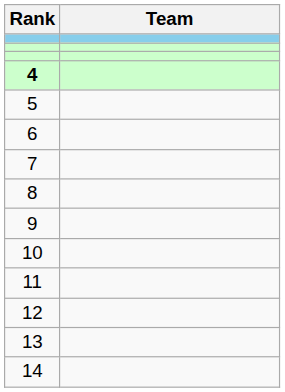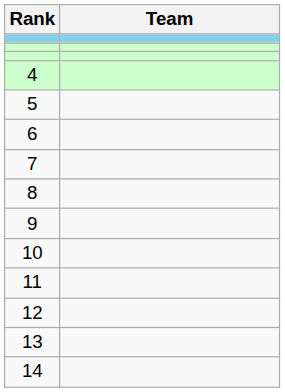(32, 74) bold -> (32, 74) normal
